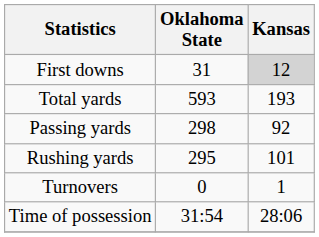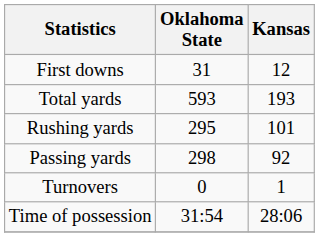(281, 69) lightgrey background -> (281, 69) no background
rows swapped: (80, 157) <-> (80, 128)
